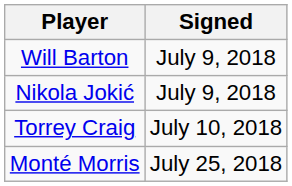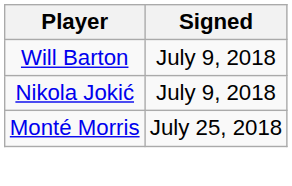- row: (75, 127)
